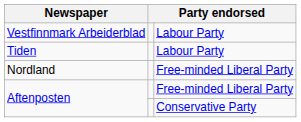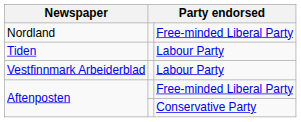rows swapped: (31, 70) <-> (76, 32)
